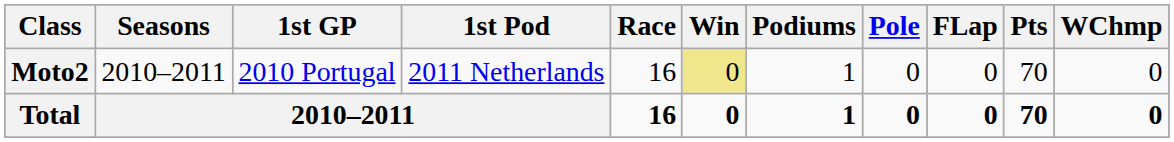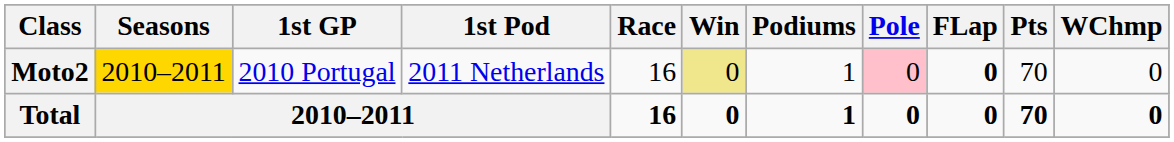(164, 70) no background -> (164, 70) gold background
(913, 70) no background -> (913, 70) pink background
(991, 70) normal -> (991, 70) bold
